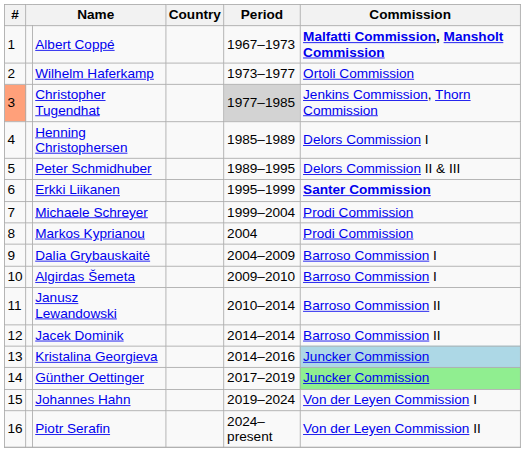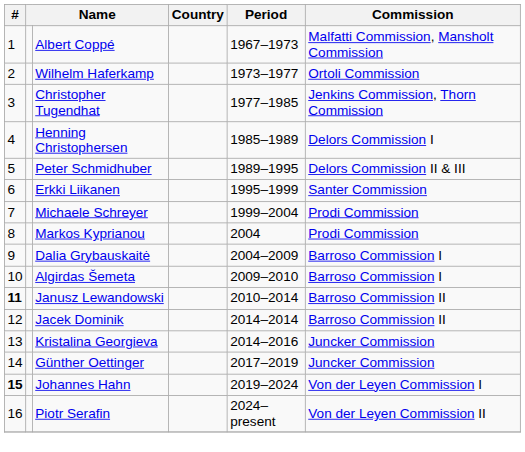(403, 44) bold -> (401, 44) normal
(11, 102) lightsalmon background -> (11, 102) no background
(261, 102) lightgrey background -> (264, 102) no background
(367, 190) bold -> (368, 190) normal
(15, 306) normal -> (15, 298) bold
(366, 356) lightblue background -> (371, 341) no background
(366, 378) lightgreen background -> (371, 363) no background
(15, 400) normal -> (15, 384) bold
